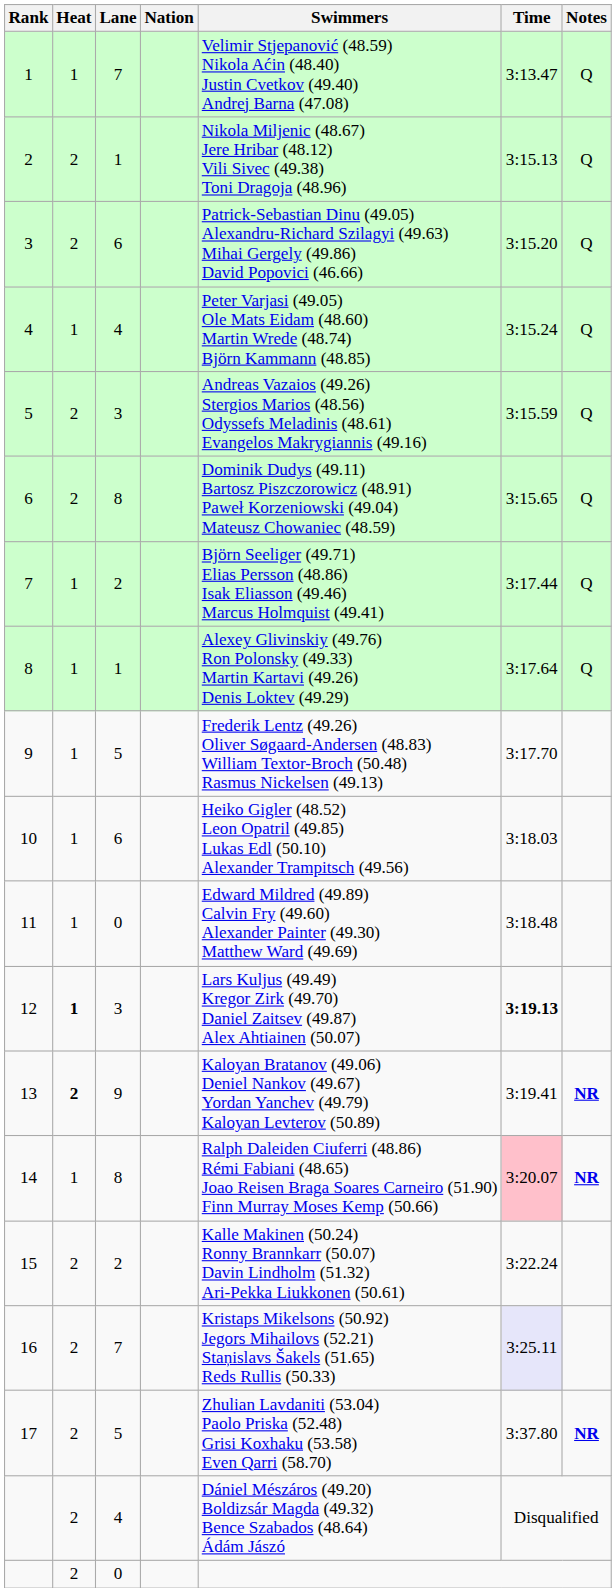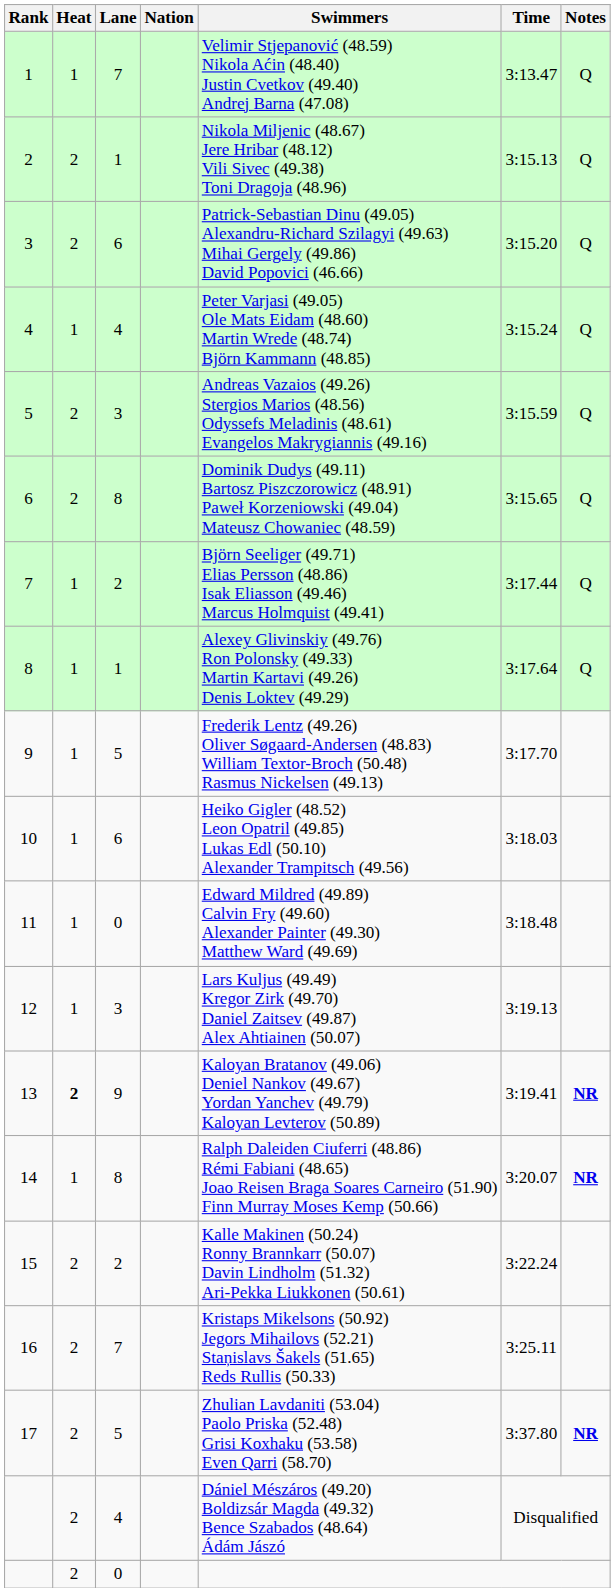(74, 1008) bold -> (74, 1008) normal
(532, 1008) bold -> (531, 1008) normal
(532, 1178) pink background -> (531, 1178) no background
(532, 1348) lavender background -> (531, 1348) no background
